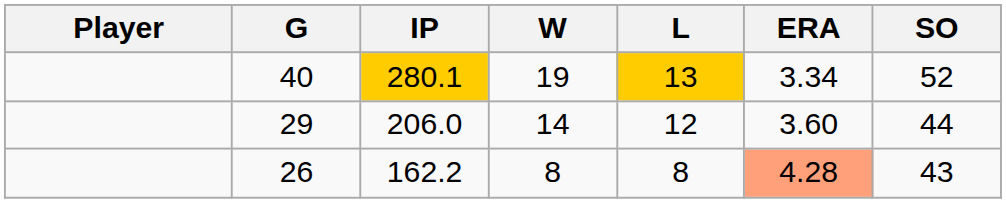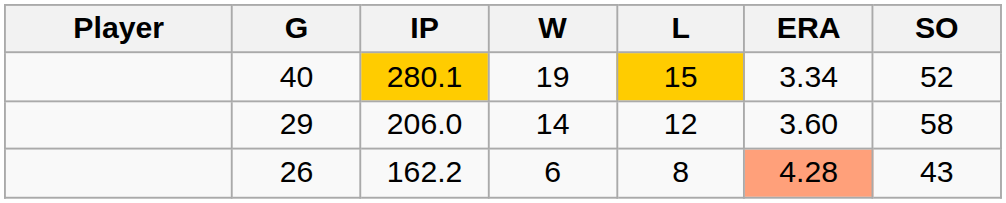(681, 76) 13 -> (681, 76) 15
(937, 124) 44 -> (937, 124) 58
(553, 172) 8 -> (553, 172) 6
